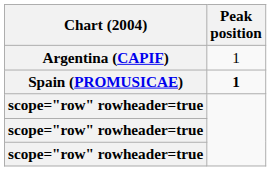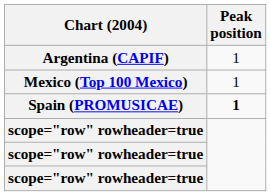+ row: (106, 81)
